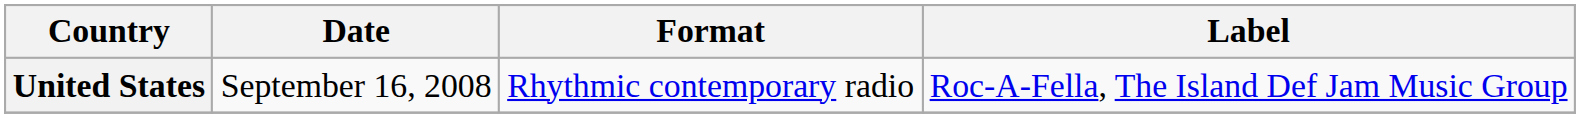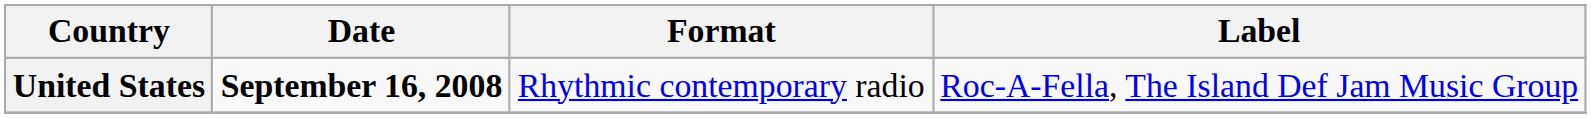(356, 84) normal -> (361, 84) bold
